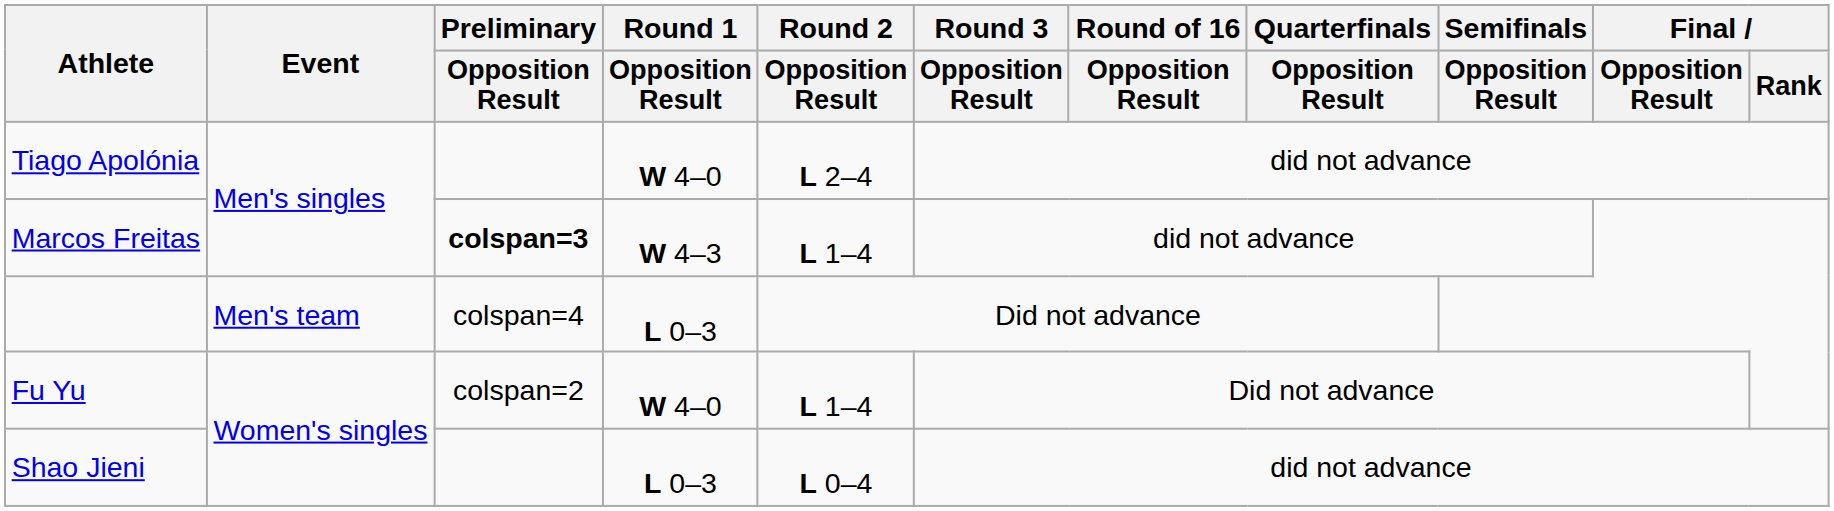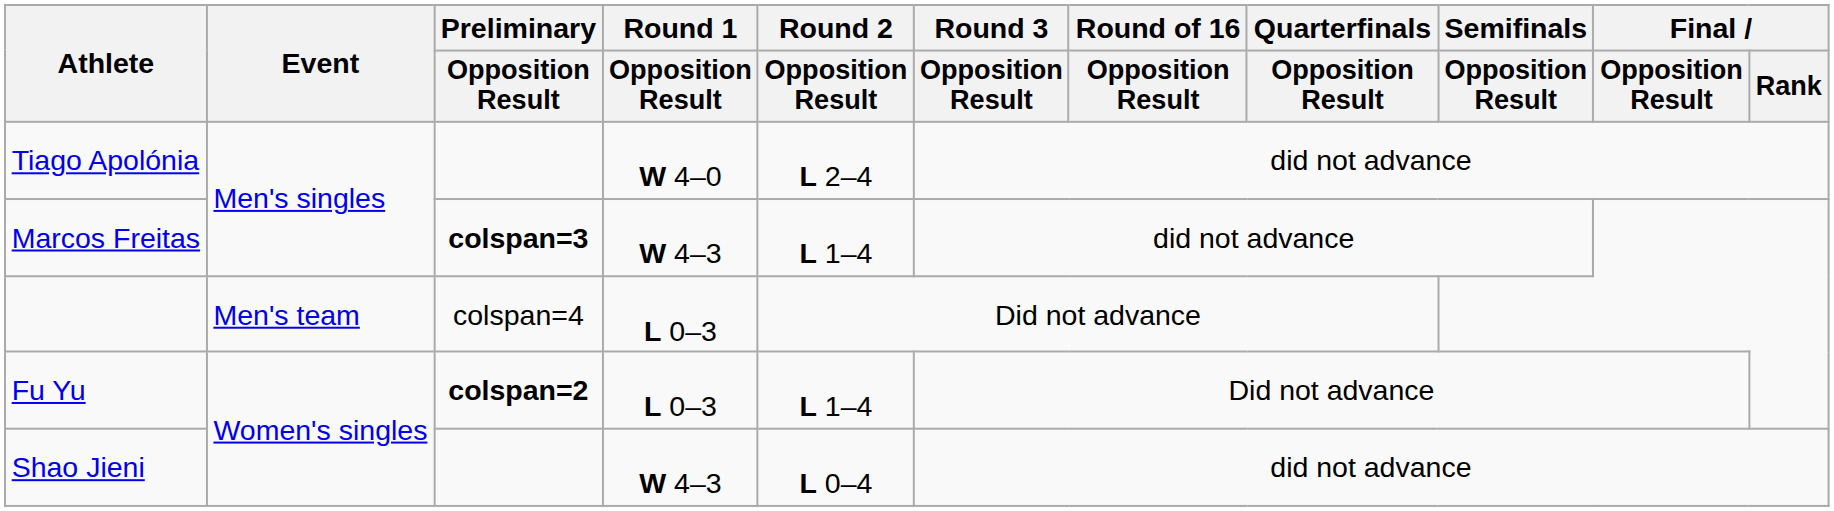(518, 391) normal -> (518, 391) bold
(680, 407) W 4–0 -> (680, 407) L 0–3
(680, 484) L 0–3 -> (680, 484) W 4–3
